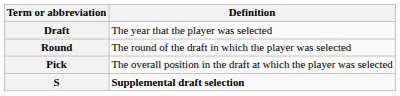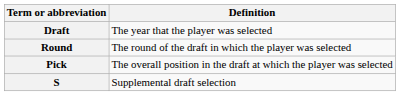(178, 82) bold -> (174, 82) normal
